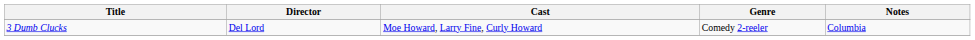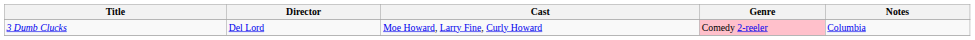(735, 27) no background -> (735, 27) pink background
